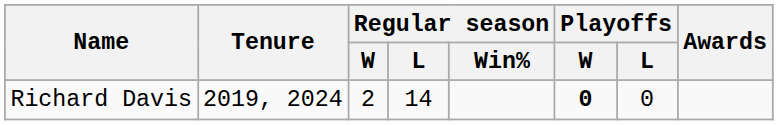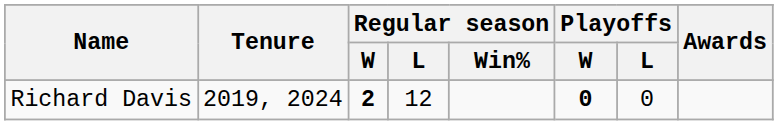(368, 100) normal -> (368, 100) bold
(418, 100) 14 -> (418, 100) 12
